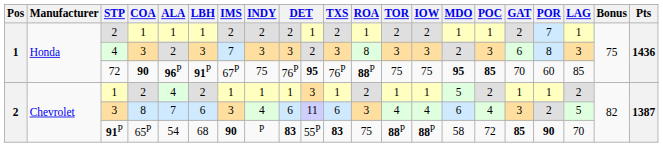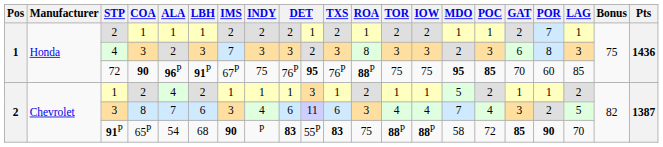(459, 110) 6 -> (459, 110) 7
